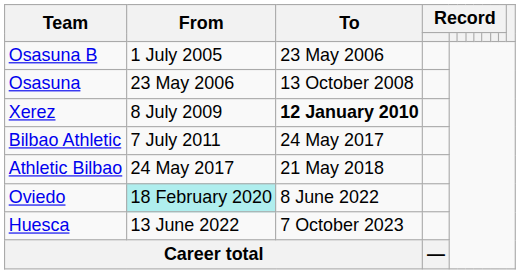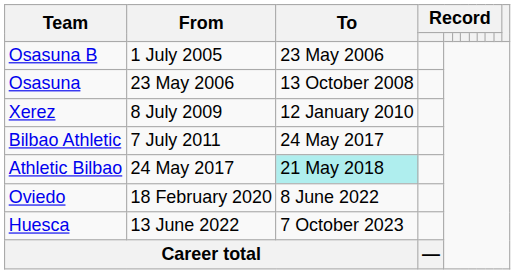(349, 112) bold -> (347, 112) normal
(332, 169) no background -> (332, 169) paleturquoise background
(201, 197) paleturquoise background -> (201, 197) no background
